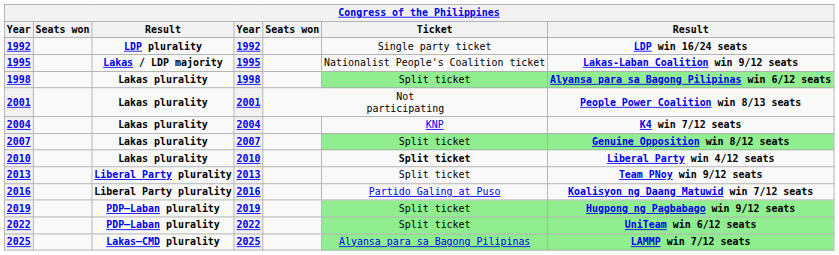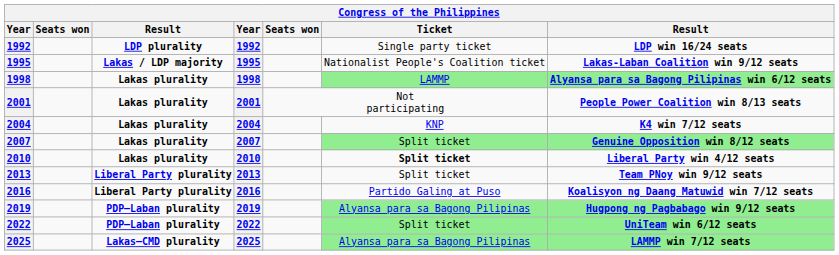(435, 79) Split ticket -> (435, 79) LAMMP
(435, 208) Split ticket -> (435, 208) Alyansa para sa Bagong Pilipinas
